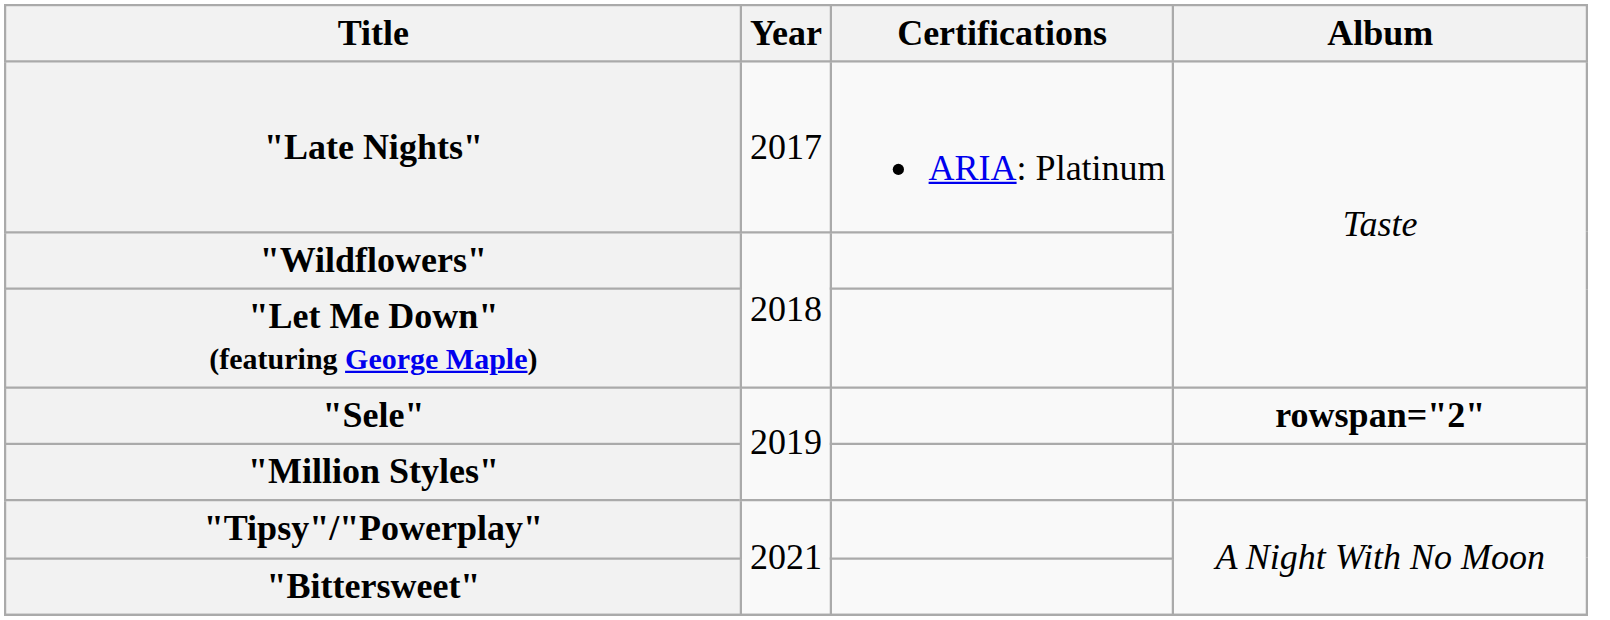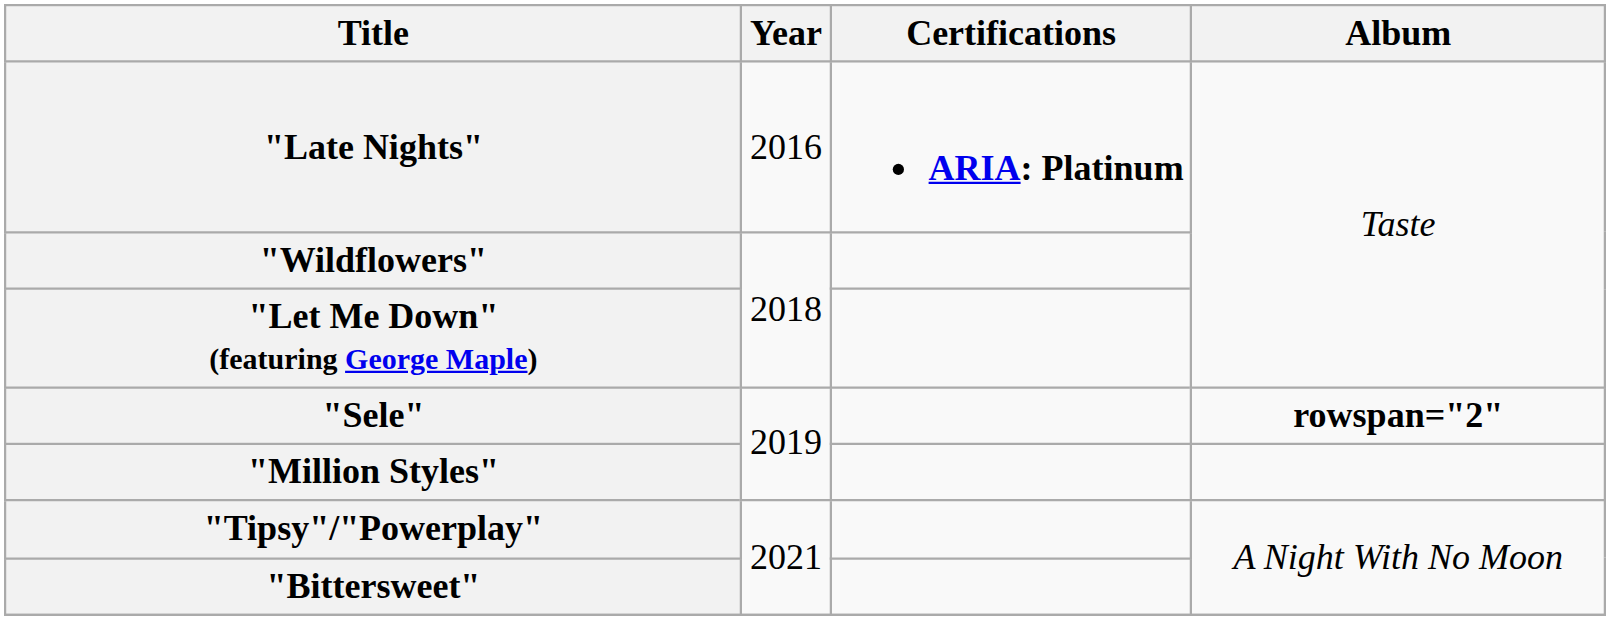(786, 146) 2017 -> (786, 146) 2016
(1002, 167) normal -> (1011, 167) bold
